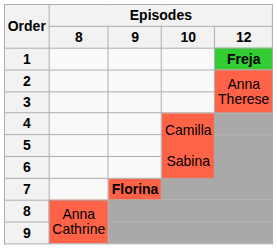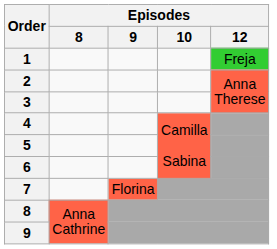(244, 59) bold -> (240, 59) normal
(135, 189) bold -> (133, 189) normal
